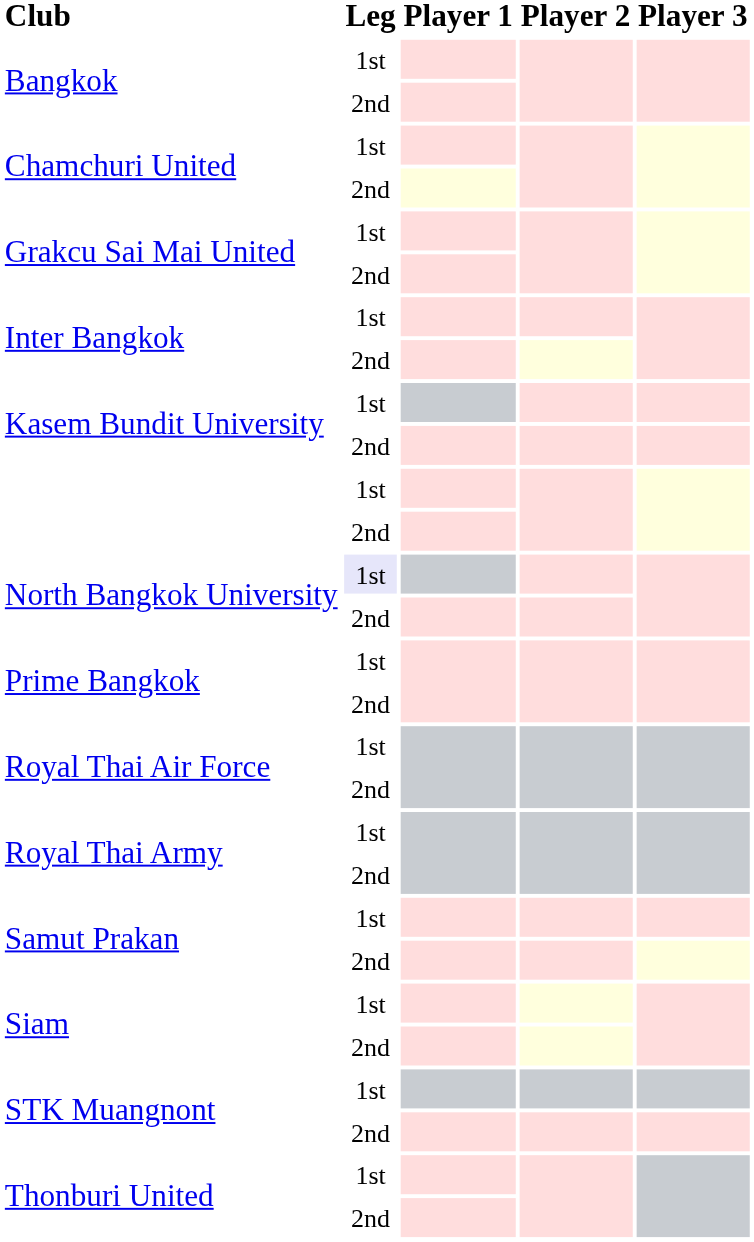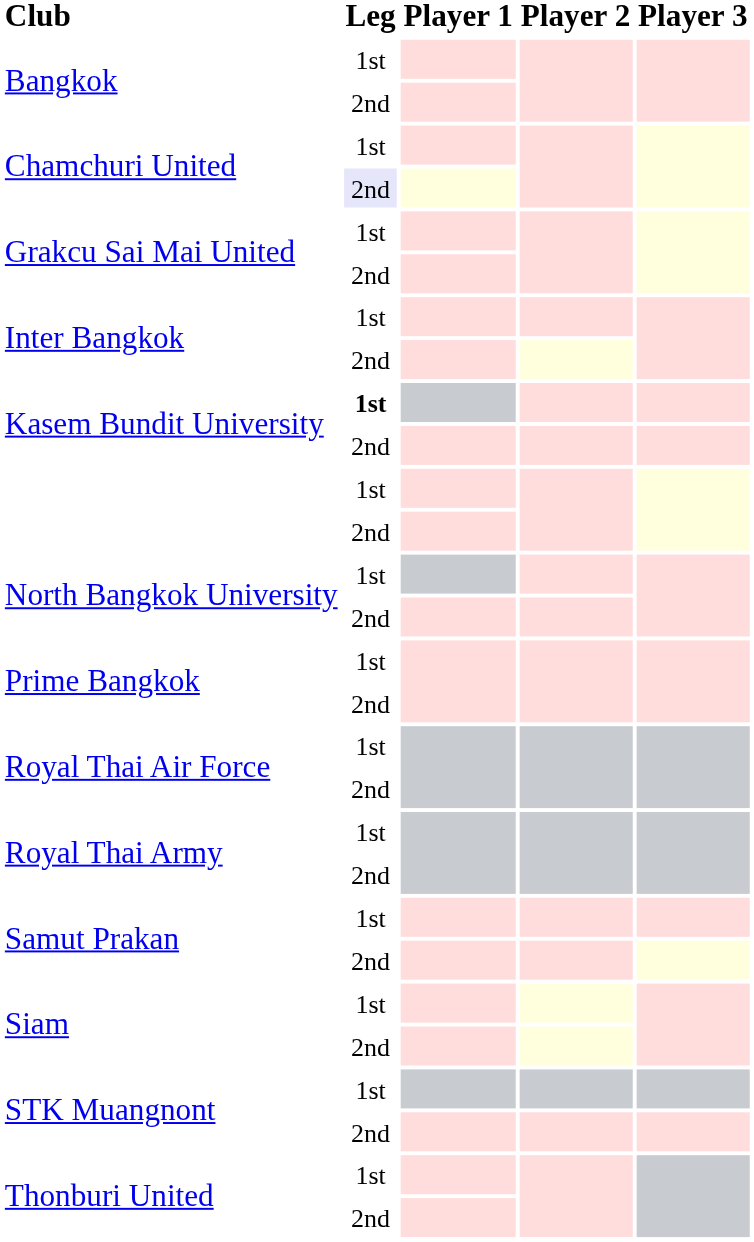(371, 189) no background -> (371, 189) lavender background
(371, 403) normal -> (371, 402) bold
(371, 575) lavender background -> (371, 575) no background
